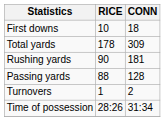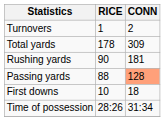rows swapped: (32, 28) <-> (29, 92)
(136, 76) no background -> (136, 76) lightsalmon background
